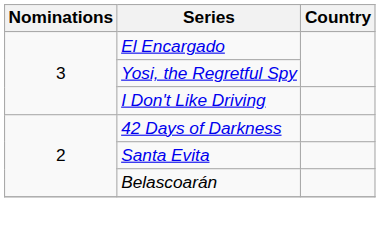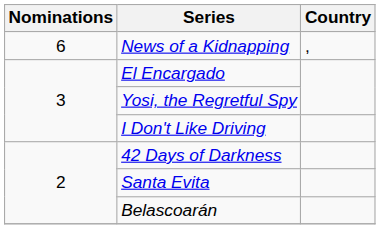+ row: (205, 45)
